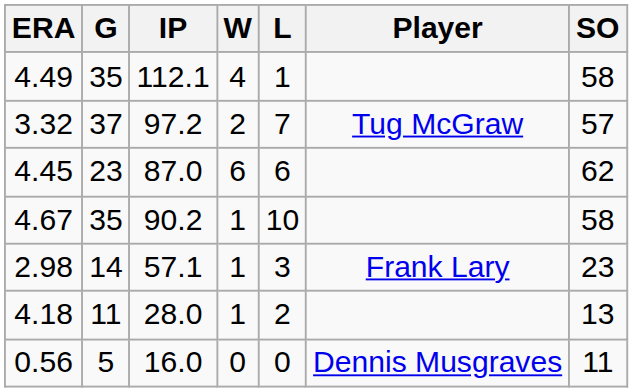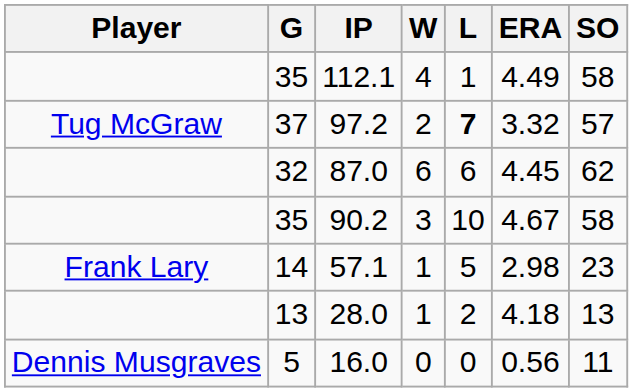columns swapped: (438, 28) <-> (44, 28)
(282, 123) normal -> (468, 123) bold
(106, 171) 23 -> (292, 171) 32
(238, 219) 1 -> (423, 219) 3
(282, 266) 3 -> (468, 266) 5
(106, 314) 11 -> (292, 314) 13
